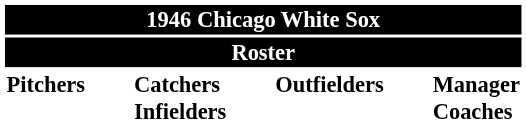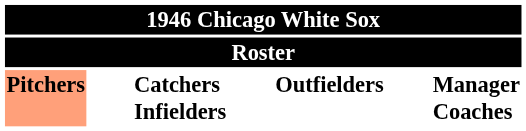(46, 84) no background -> (46, 84) lightsalmon background
